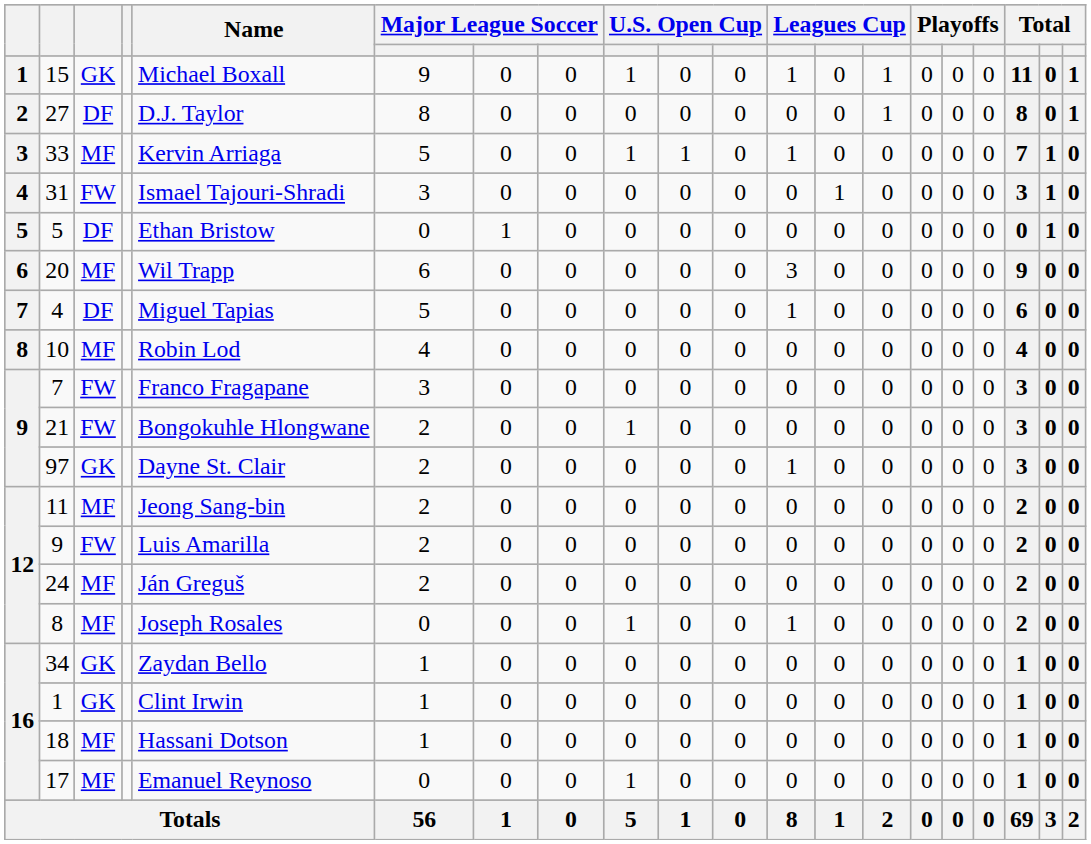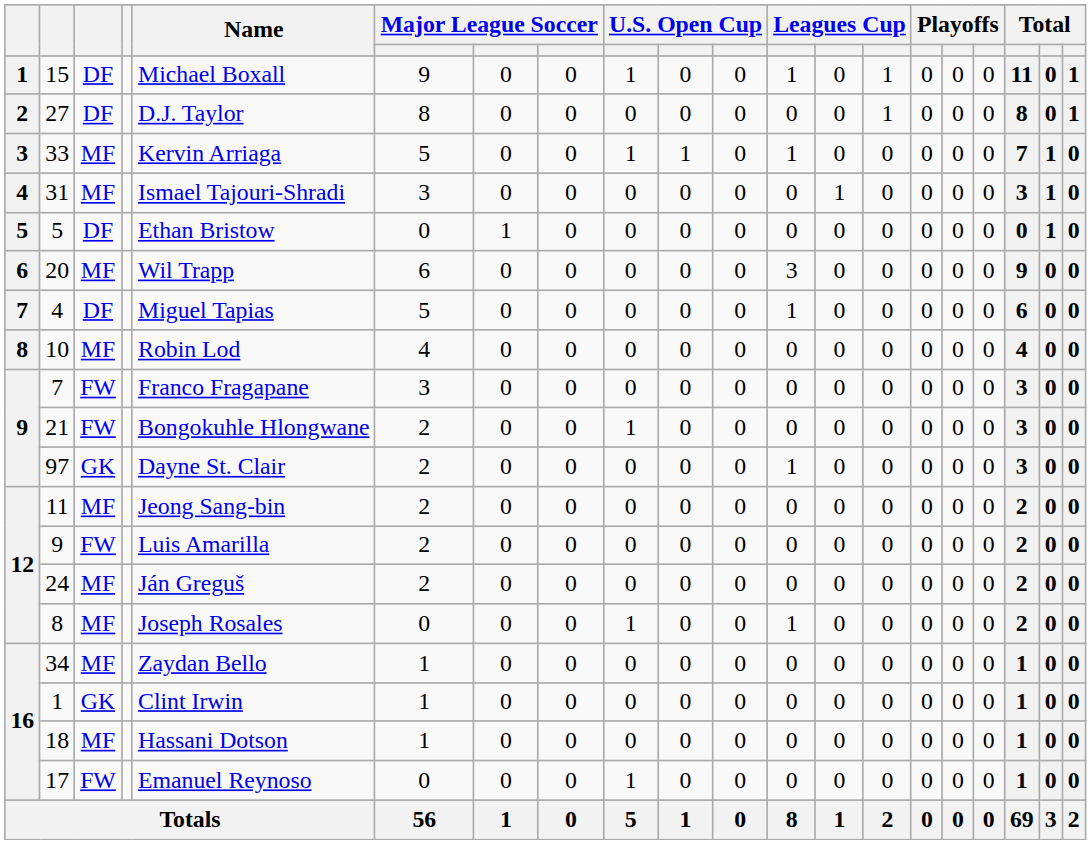(98, 74) GK -> (98, 74) DF
(98, 192) FW -> (98, 192) MF
(98, 662) GK -> (98, 662) MF
(98, 780) MF -> (98, 780) FW
